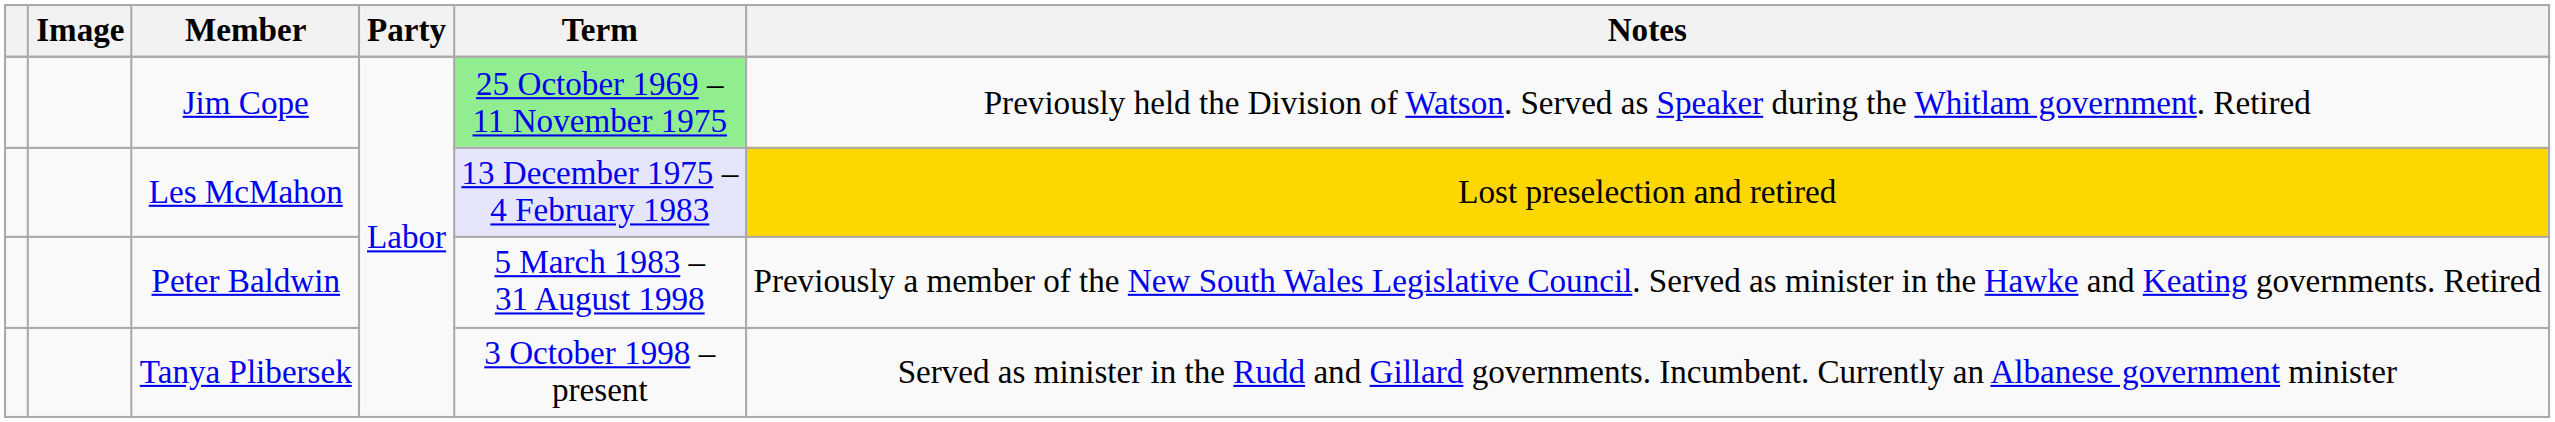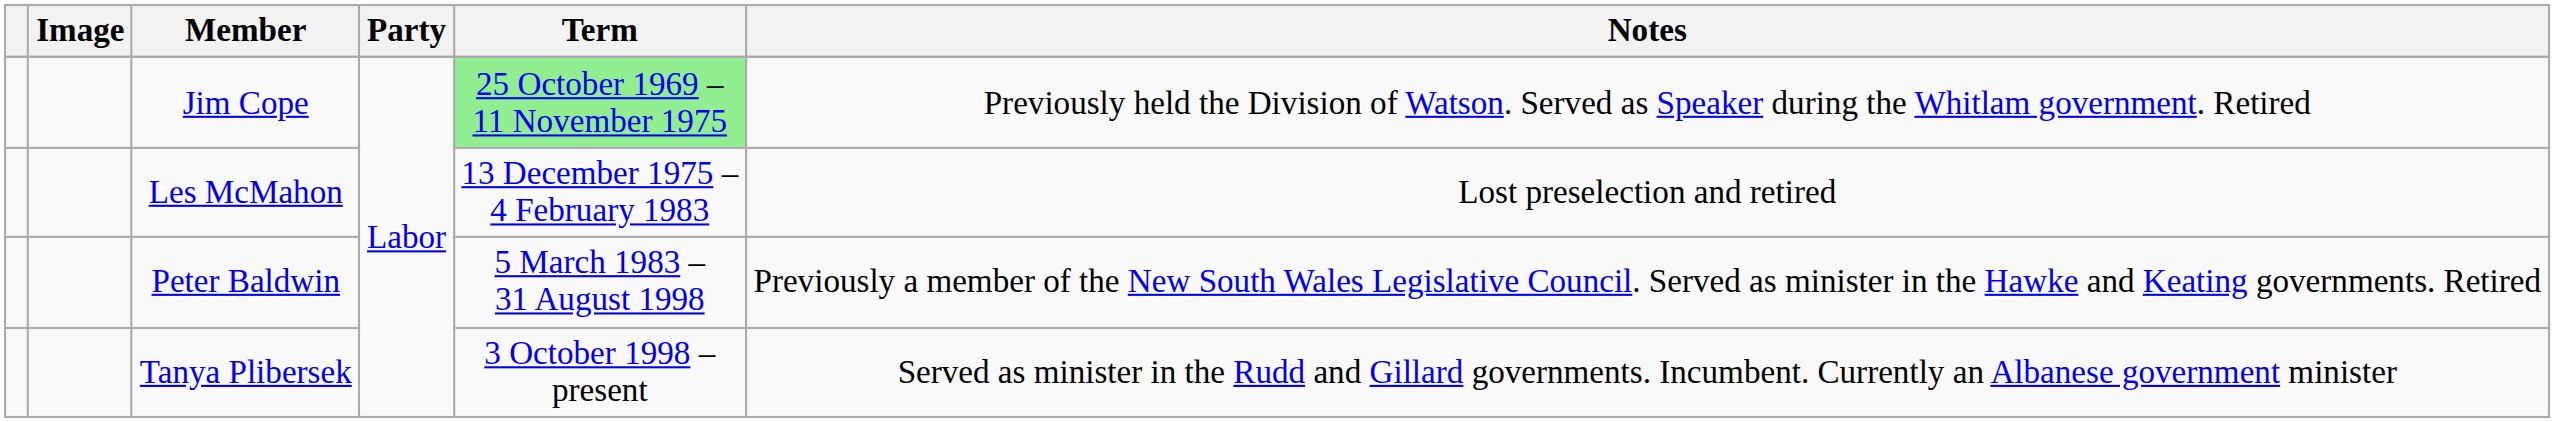(600, 191) lavender background -> (600, 191) no background
(1647, 191) gold background -> (1647, 191) no background
